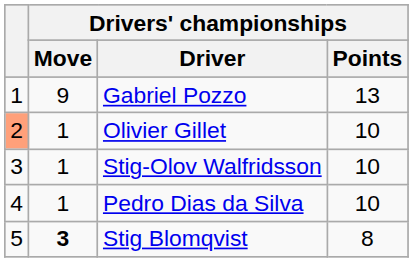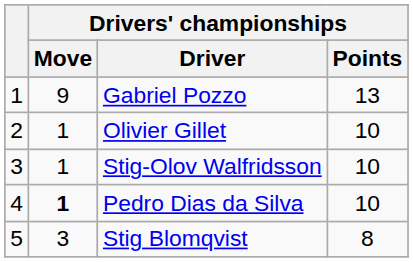(17, 130) lightsalmon background -> (17, 130) no background
(63, 203) normal -> (63, 203) bold
(63, 239) bold -> (63, 239) normal
